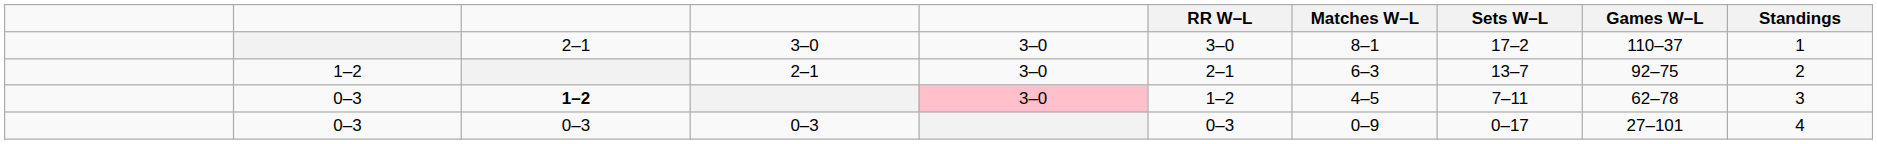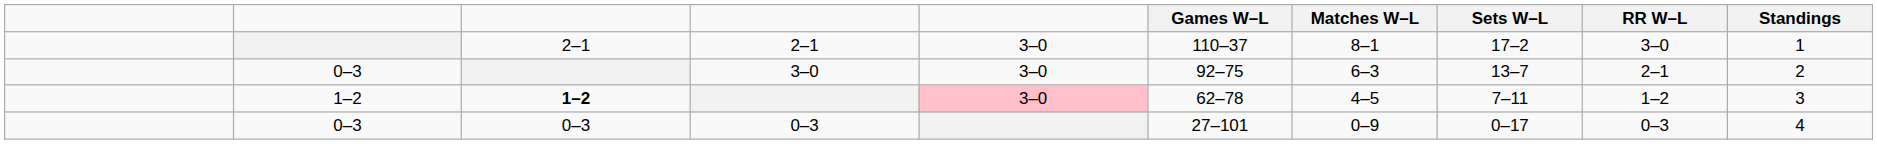columns swapped: (1220, 18) <-> (1655, 18)
(805, 45) 3–0 -> (805, 45) 2–1
(347, 72) 1–2 -> (347, 72) 0–3
(805, 72) 2–1 -> (805, 72) 3–0
(347, 99) 0–3 -> (347, 99) 1–2
